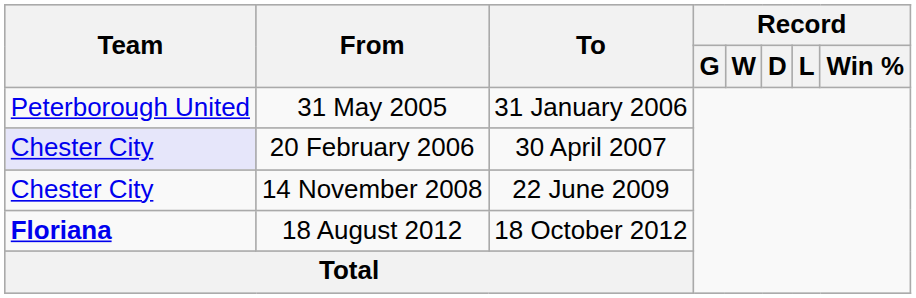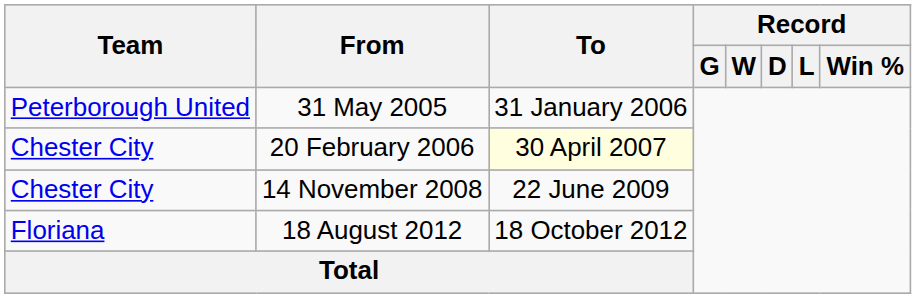(82, 148) lavender background -> (82, 148) no background
(591, 148) no background -> (591, 148) lightyellow background
(61, 230) bold -> (58, 230) normal
